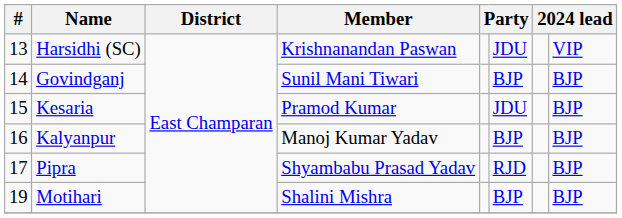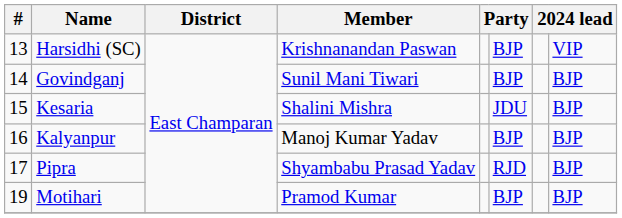(510, 49) JDU -> (508, 49) BJP
(339, 108) Pramod Kumar -> (337, 108) Shalini Mishra
(337, 197) Shalini Mishra -> (339, 197) Pramod Kumar
